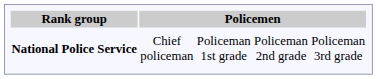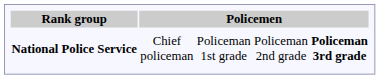(338, 48) normal -> (340, 48) bold
